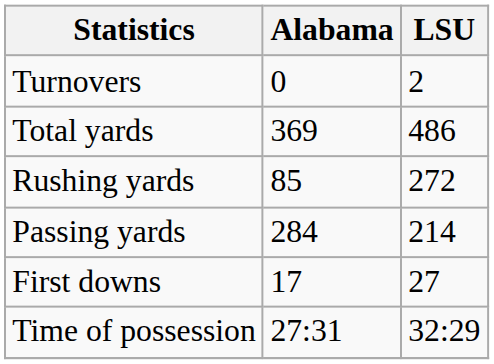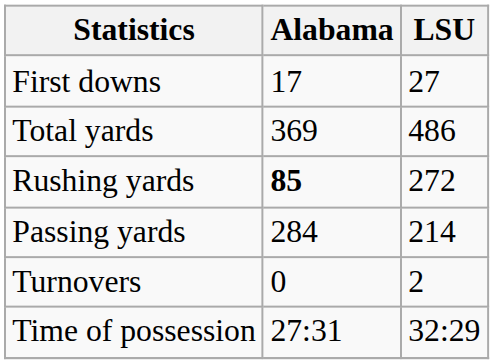rows swapped: (87, 281) <-> (77, 80)
(286, 181) normal -> (286, 181) bold
